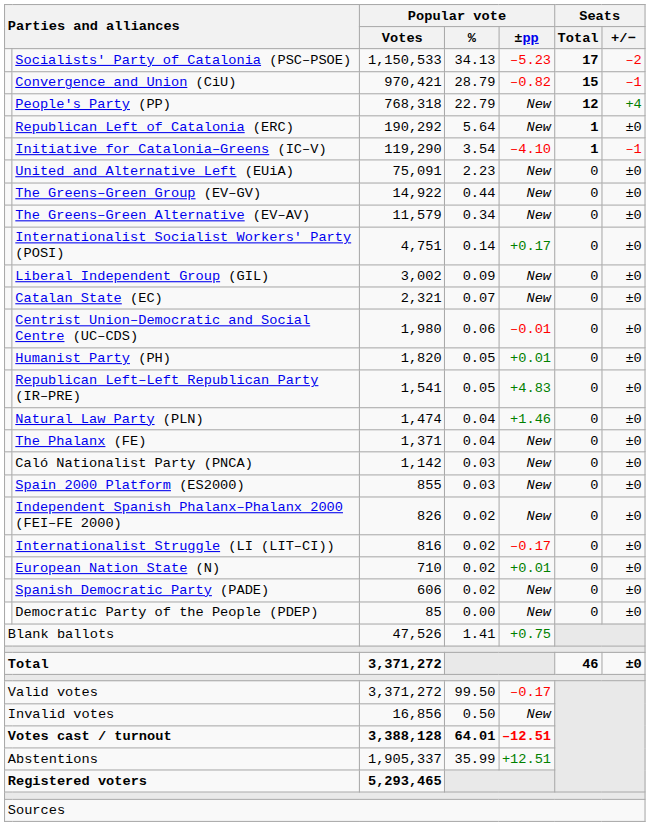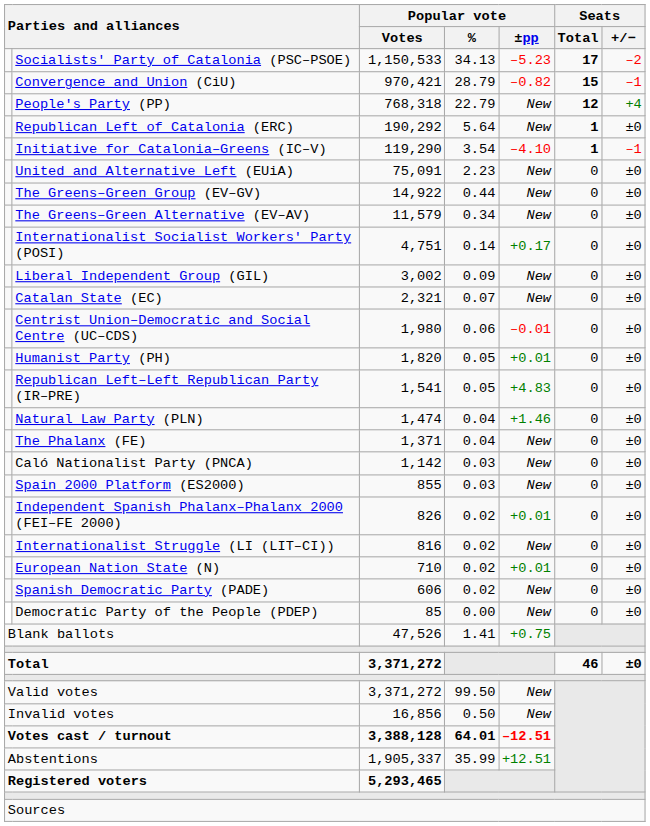(539, 516) New -> (531, 516) +0.01
(531, 546) –0.17 -> (539, 546) New
(531, 692) –0.17 -> (539, 692) New
